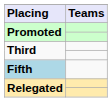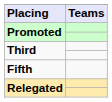(20, 69) lightblue background -> (20, 69) no background
